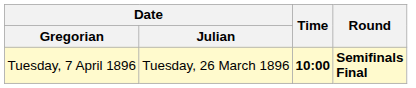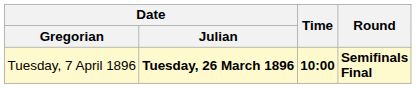(216, 65) normal -> (218, 65) bold
